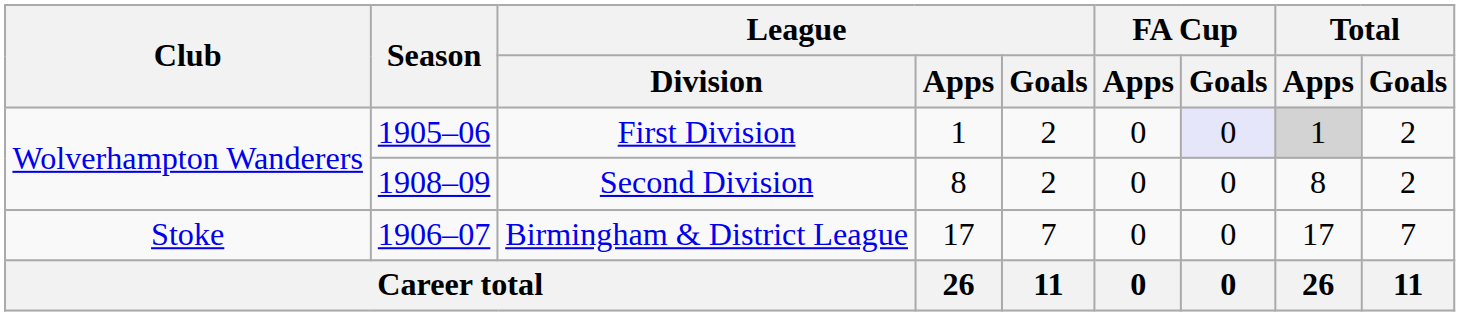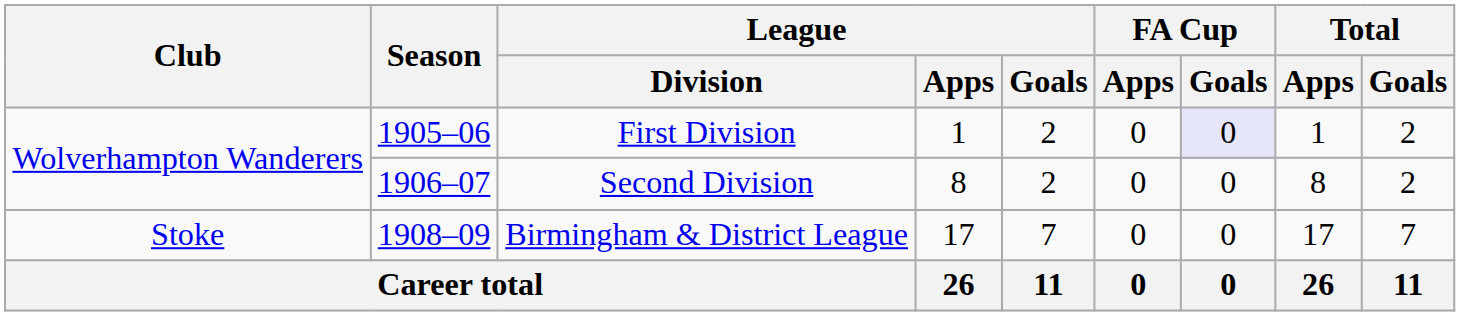(1318, 132) lightgrey background -> (1318, 132) no background
(434, 183) 1908–09 -> (434, 183) 1906–07
(434, 234) 1906–07 -> (434, 234) 1908–09
